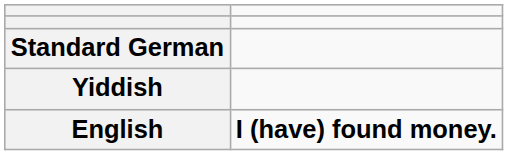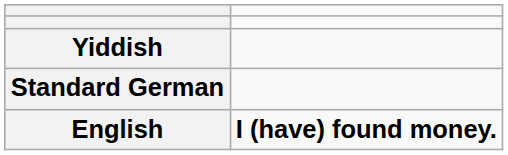(117, 48) Standard German -> (117, 48) Yiddish
(117, 88) Yiddish -> (117, 88) Standard German
